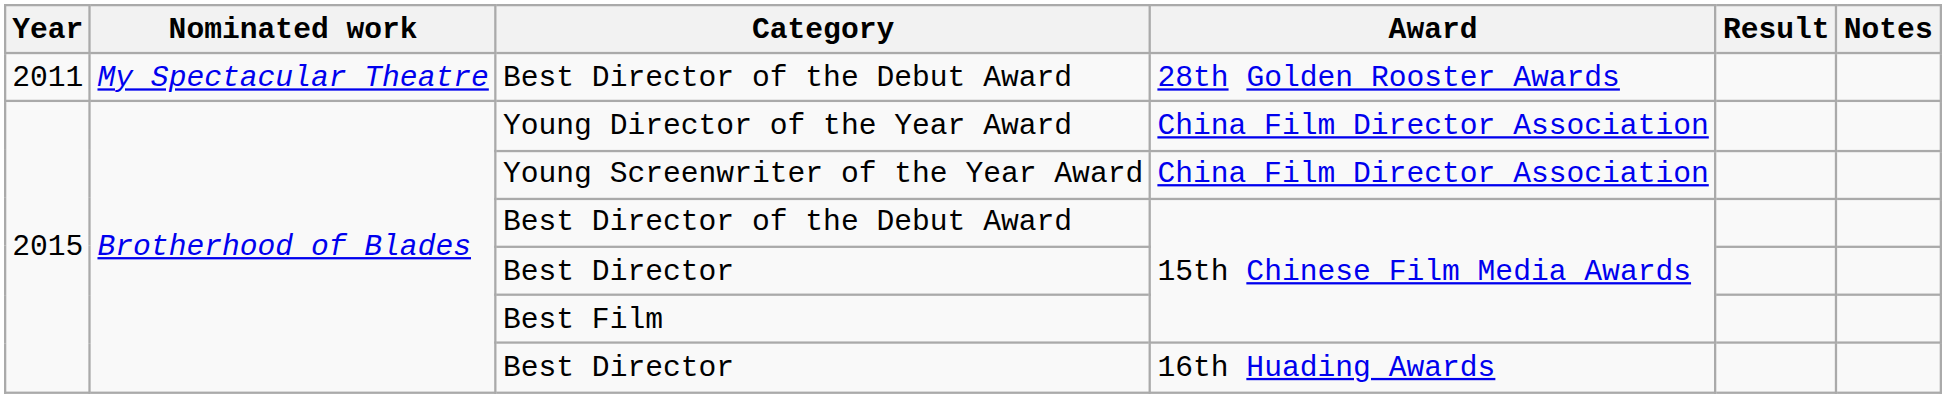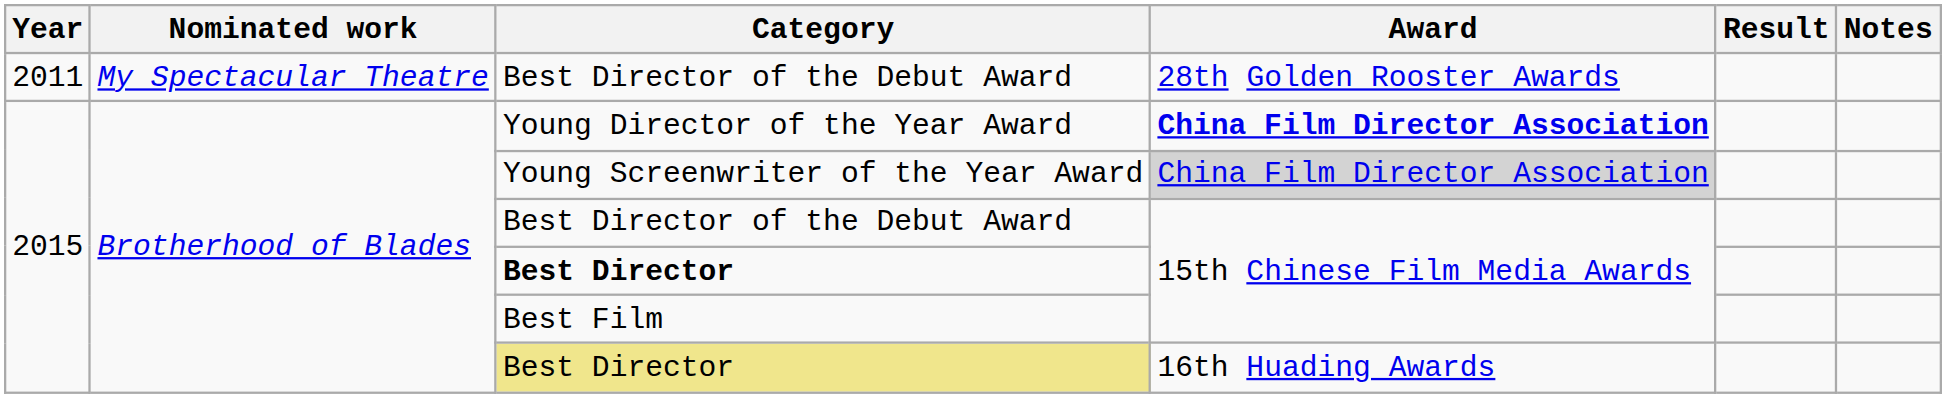(1433, 126) normal -> (1433, 126) bold
(1433, 174) no background -> (1433, 174) lightgrey background
(619, 271) normal -> (619, 271) bold
(619, 367) no background -> (619, 367) khaki background
